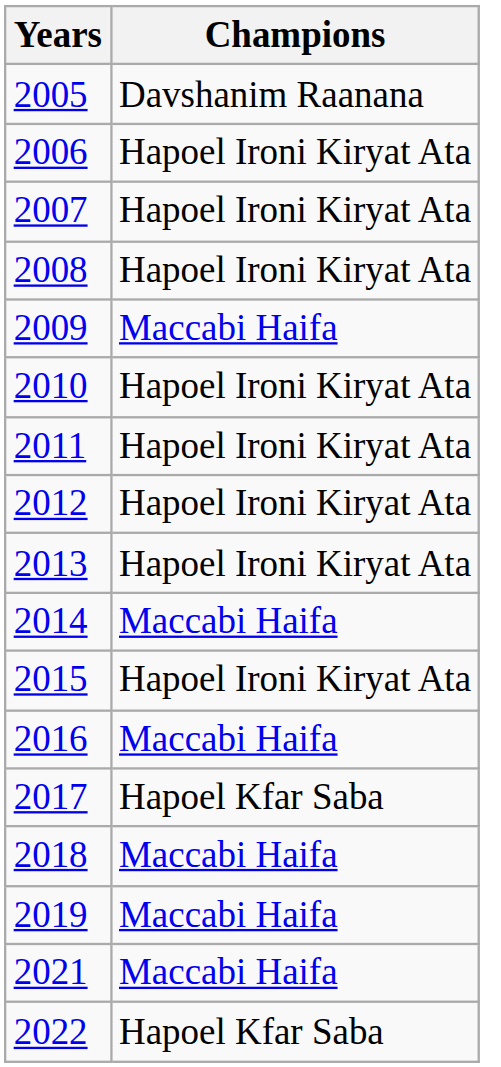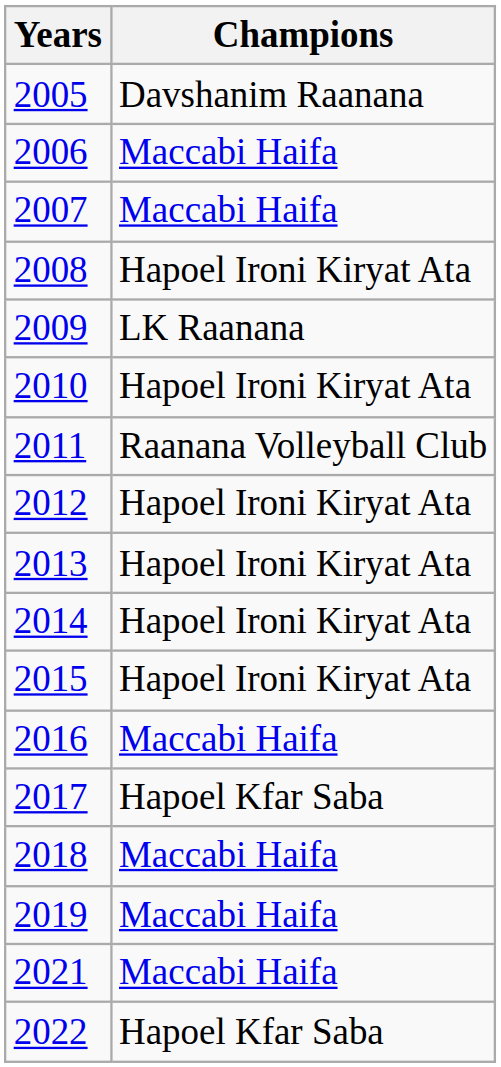(295, 152) Hapoel Ironi Kiryat Ata -> (228, 152) Maccabi Haifa
(295, 210) Hapoel Ironi Kiryat Ata -> (228, 210) Maccabi Haifa
(228, 327) Maccabi Haifa -> (212, 327) LK Raanana
(295, 445) Hapoel Ironi Kiryat Ata -> (303, 445) Raanana Volleyball Club
(228, 620) Maccabi Haifa -> (295, 620) Hapoel Ironi Kiryat Ata
